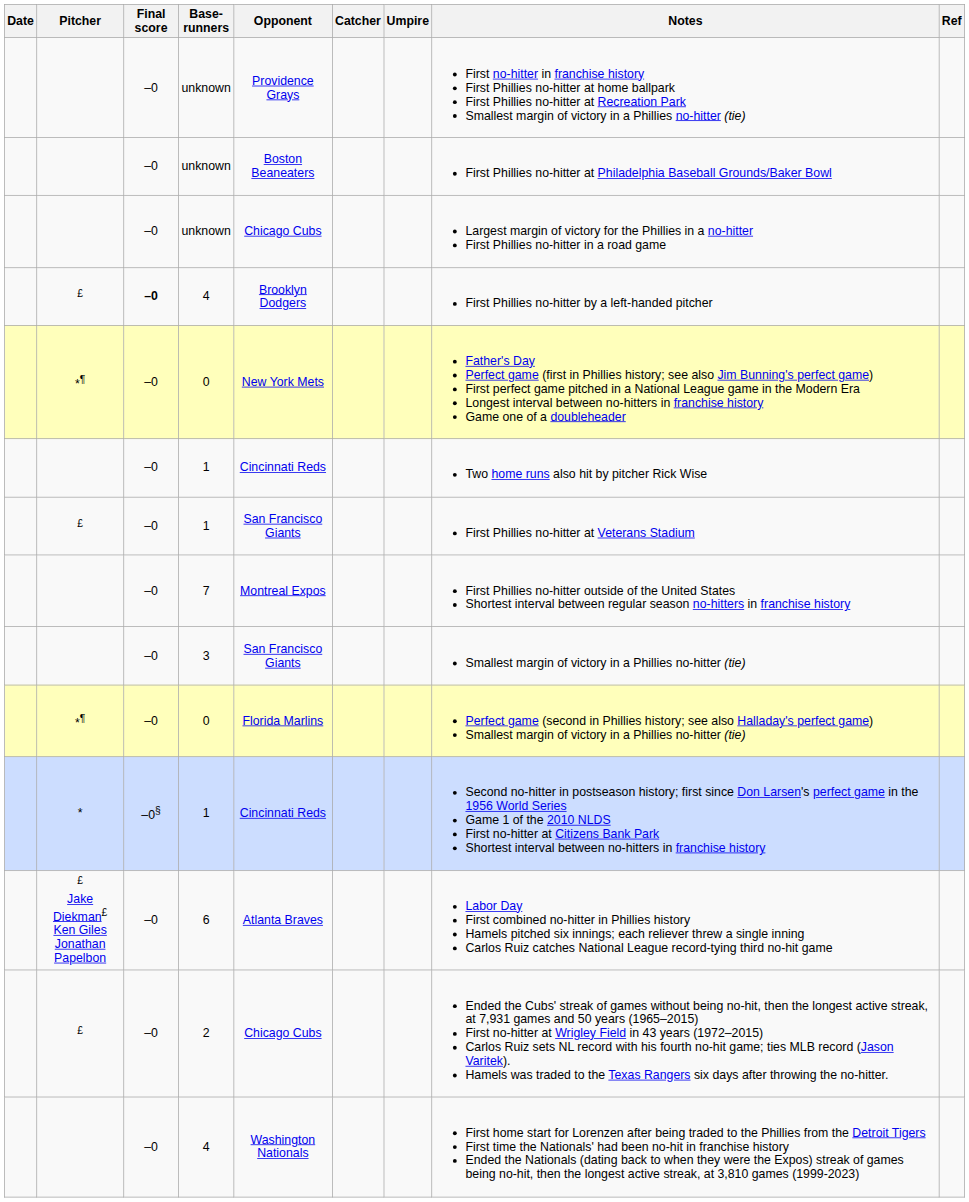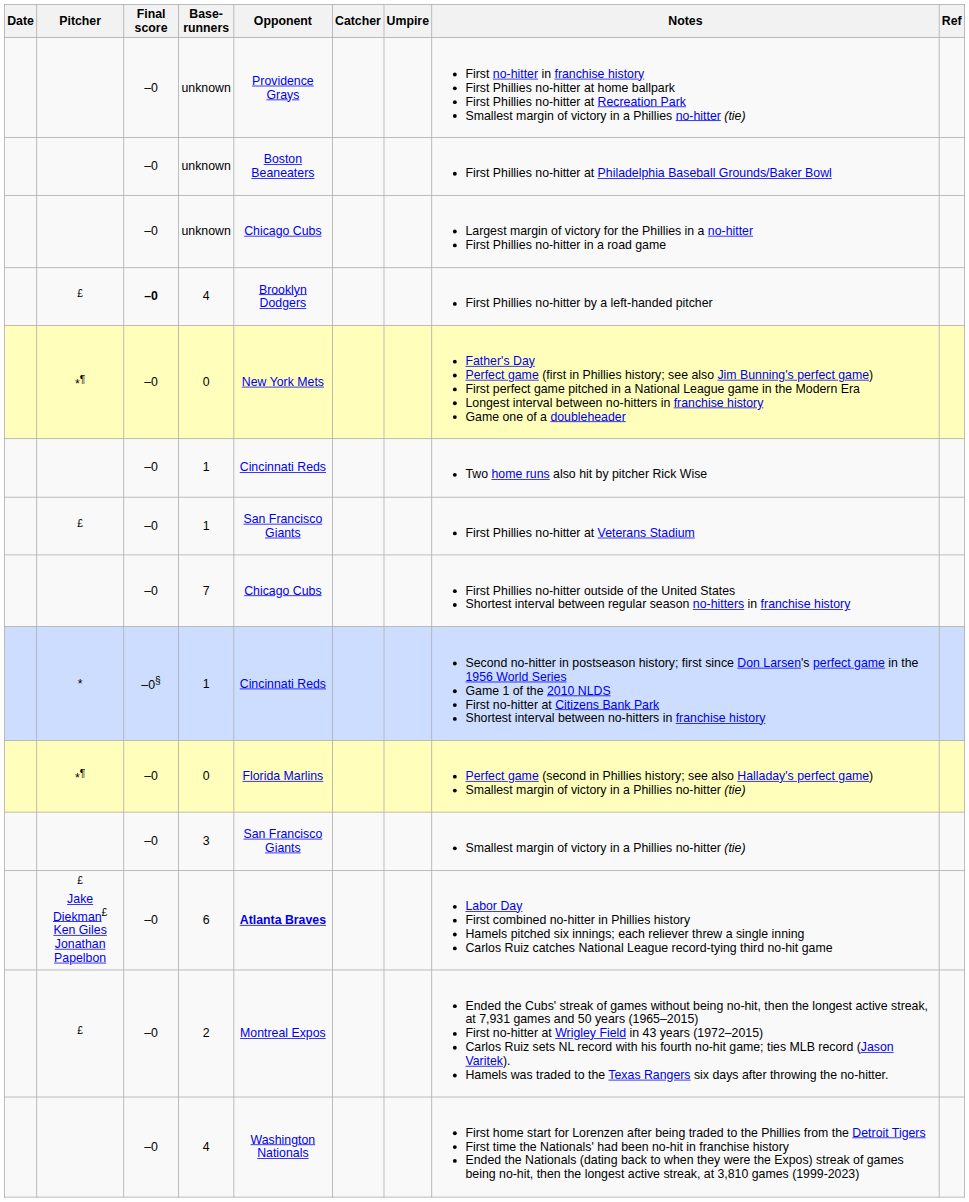(283, 590) Montreal Expos -> (283, 590) Chicago Cubs
rows swapped: (80, 656) <-> (80, 813)
(283, 920) normal -> (283, 920) bold
(283, 1033) Chicago Cubs -> (283, 1033) Montreal Expos
